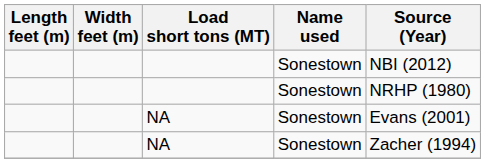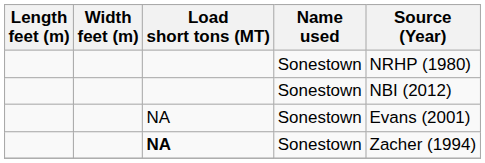(411, 63) NBI (2012) -> (420, 63) NRHP (1980)
(420, 90) NRHP (1980) -> (411, 90) NBI (2012)
(158, 144) normal -> (159, 144) bold
